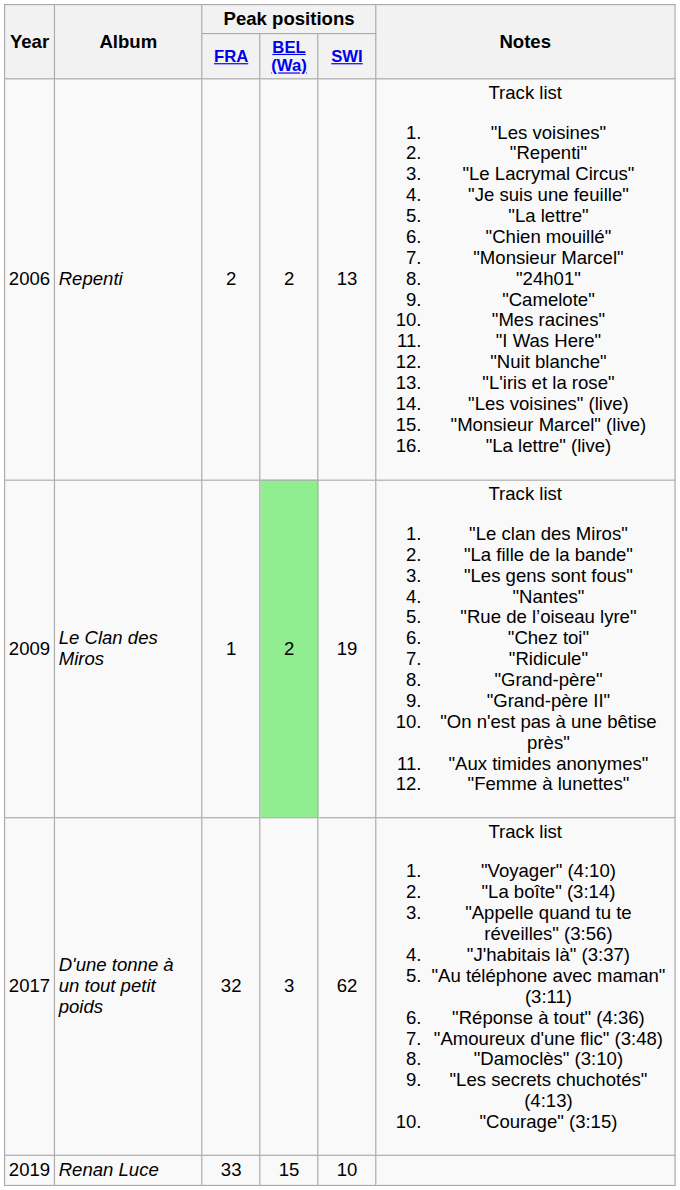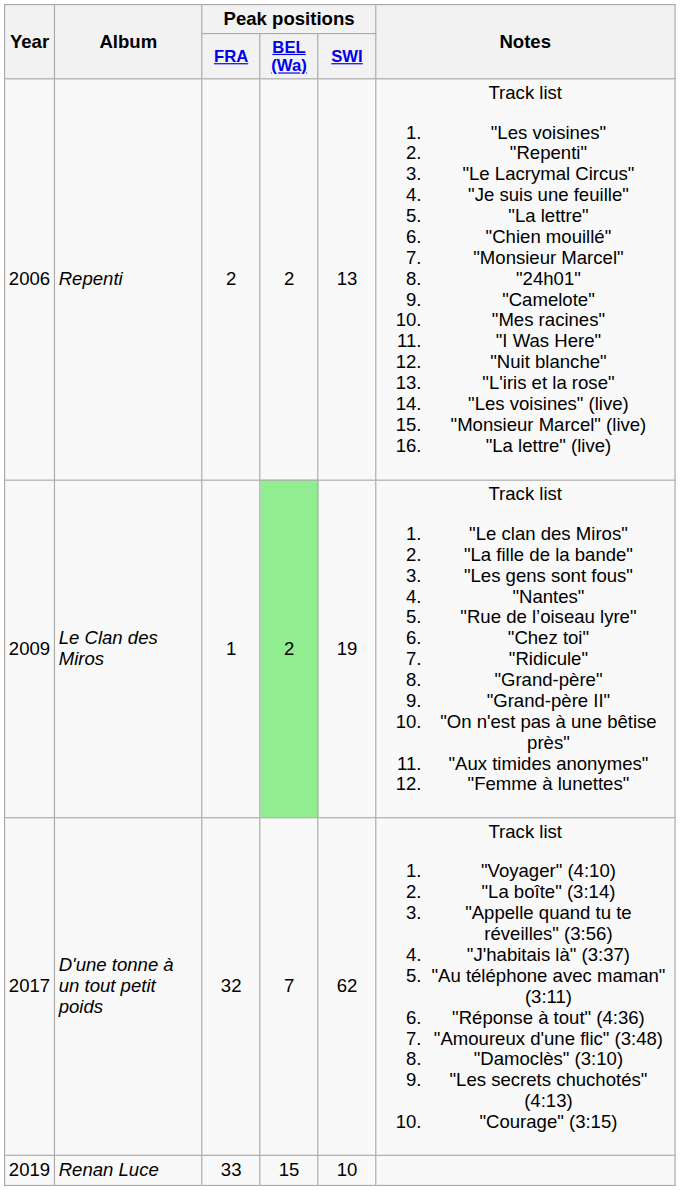(289, 986) 3 -> (289, 986) 7
